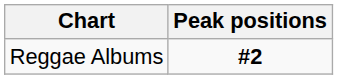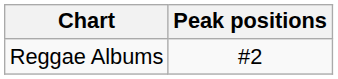(250, 56) bold -> (250, 56) normal
